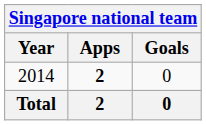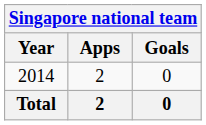(100, 76) bold -> (100, 76) normal
